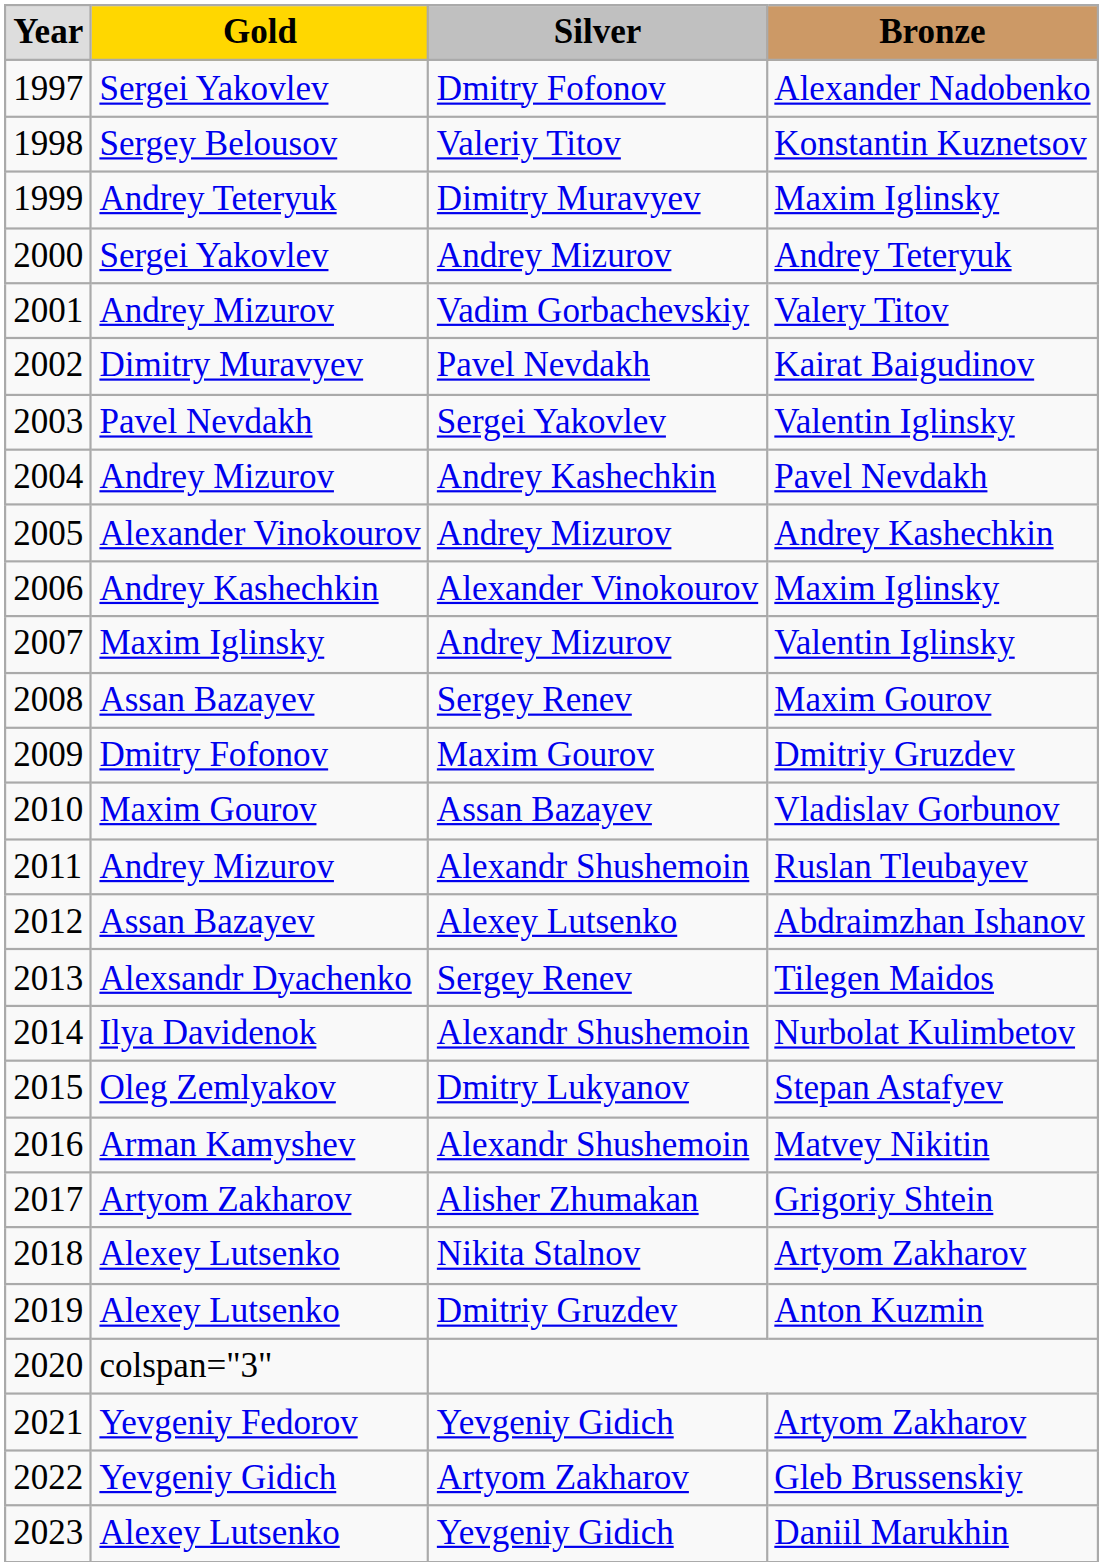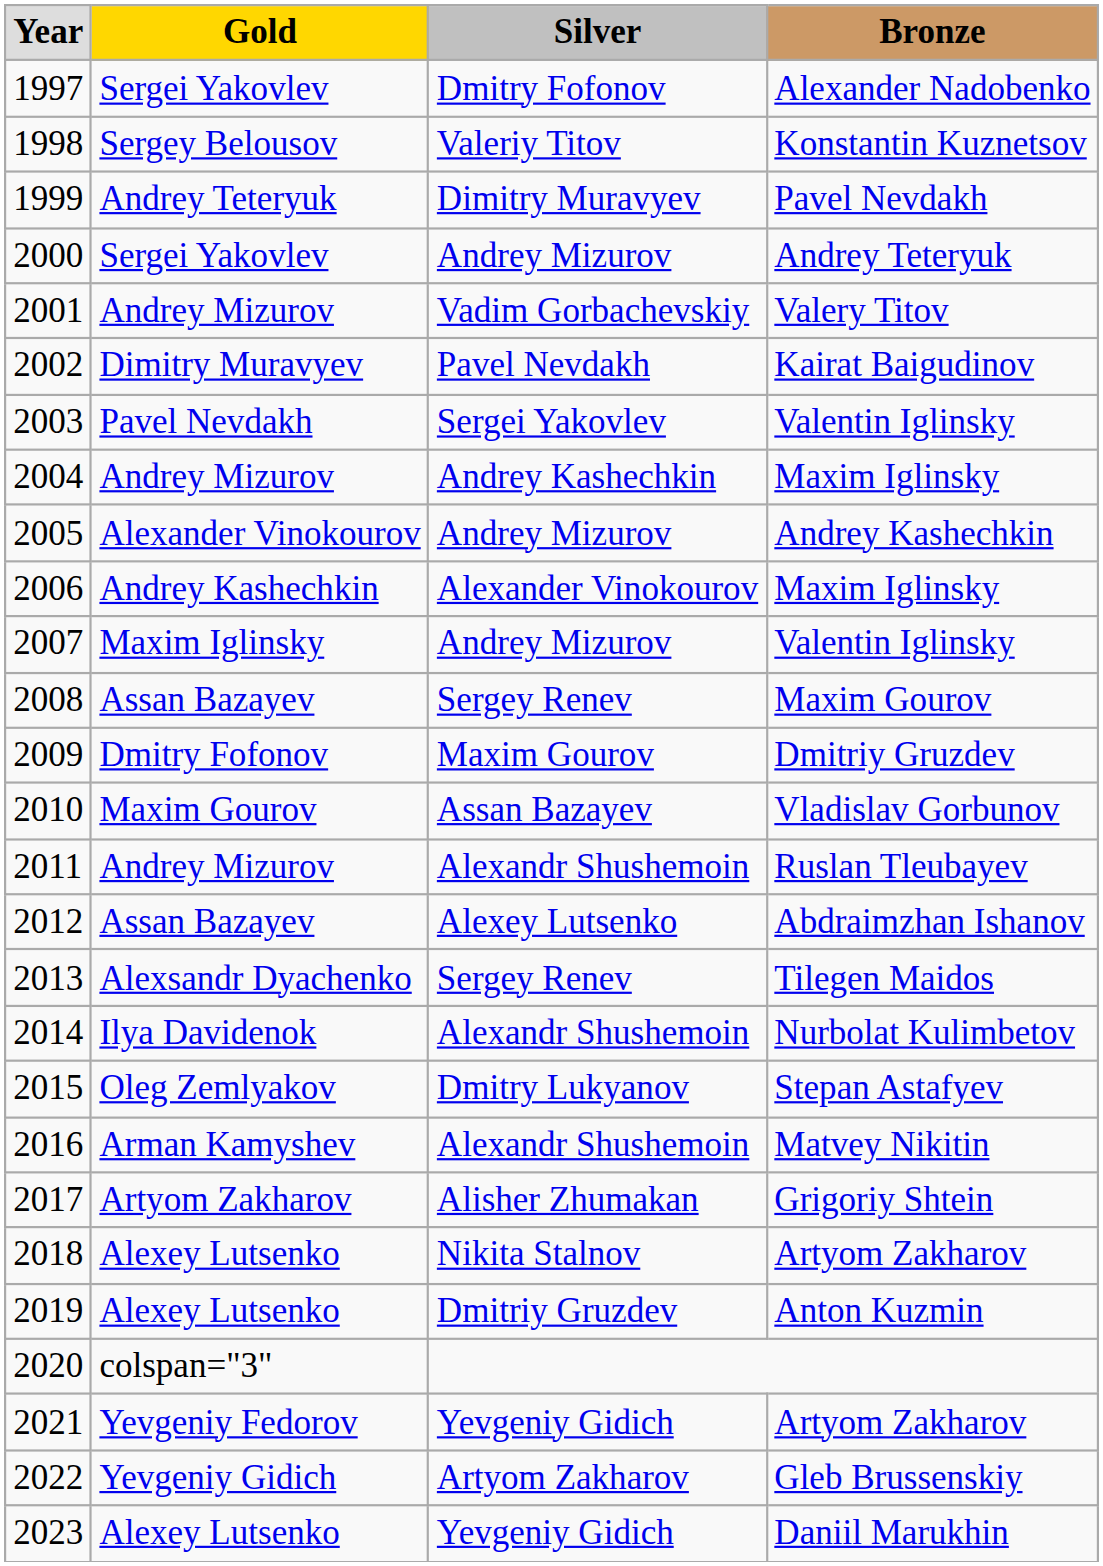(887, 198) Maxim Iglinsky -> (881, 198) Pavel Nevdakh
(881, 476) Pavel Nevdakh -> (887, 476) Maxim Iglinsky
